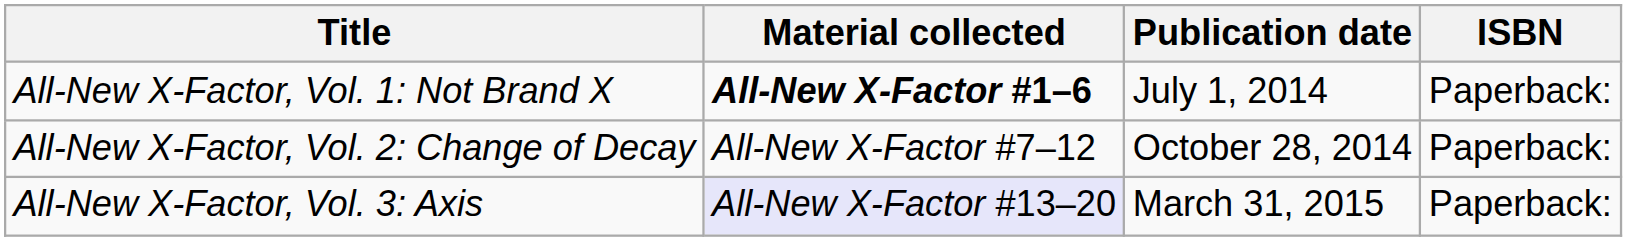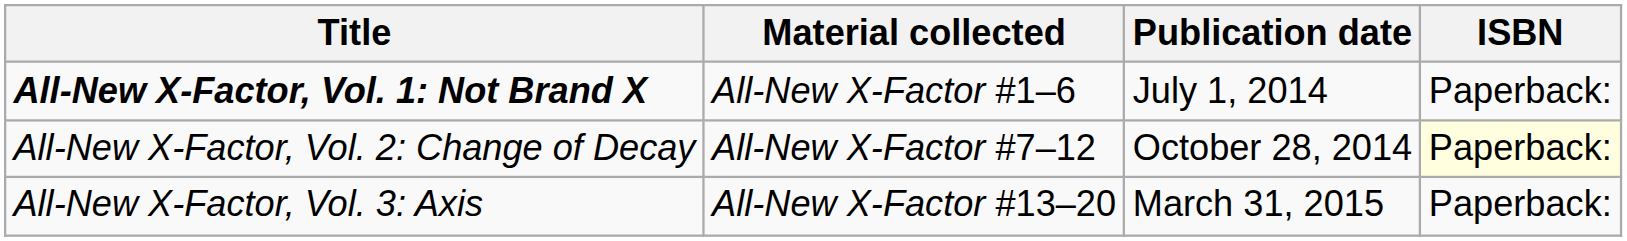(313, 90) normal -> (330, 90) bold
(902, 90) bold -> (894, 90) normal
(1520, 147) no background -> (1520, 147) lightyellow background
(914, 205) lavender background -> (914, 205) no background
